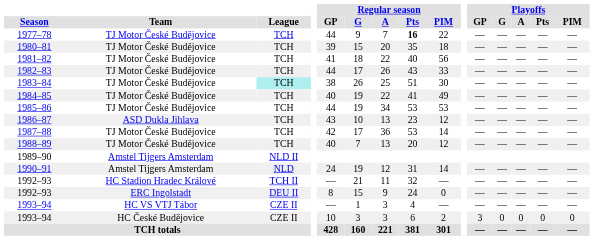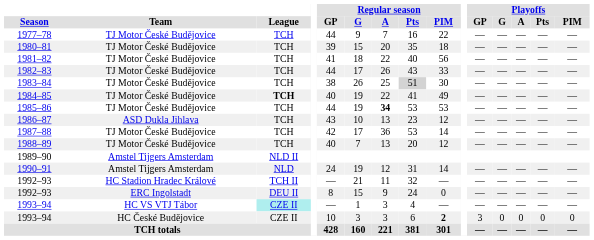(413, 34) bold -> (413, 34) normal
(284, 83) paleturquoise background -> (284, 83) no background
(413, 83) no background -> (413, 83) lightgrey background
(284, 95) normal -> (284, 95) bold
(385, 107) normal -> (385, 107) bold
(284, 205) no background -> (284, 205) paleturquoise background
(444, 217) normal -> (444, 217) bold
